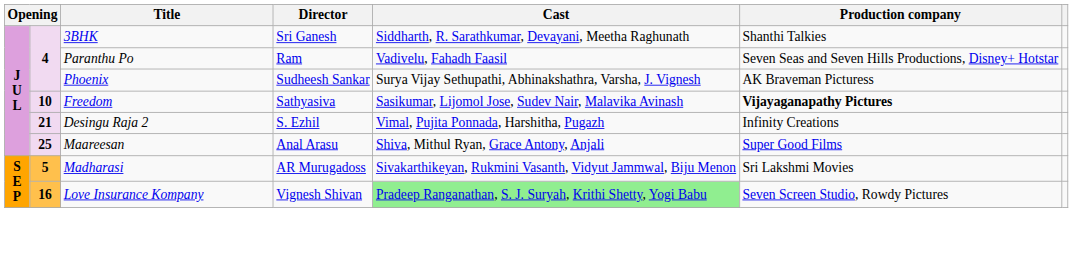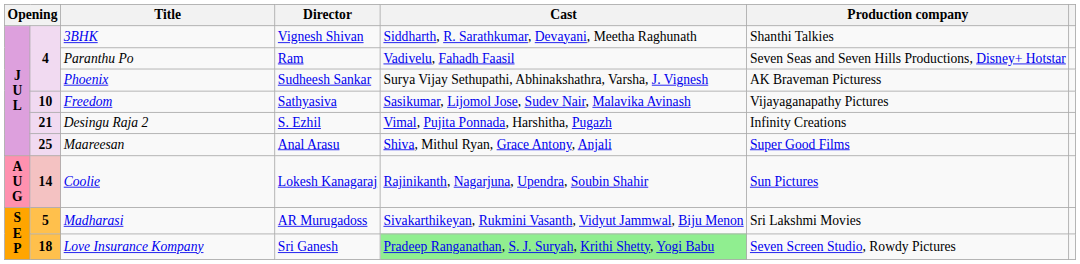(306, 36) Sri Ganesh -> (321, 36) Vignesh Shivan
(817, 101) bold -> (819, 101) normal
+ row: (82, 181)
(45, 194) 16 -> (45, 246) 18
(319, 194) Vignesh Shivan -> (308, 246) Sri Ganesh
